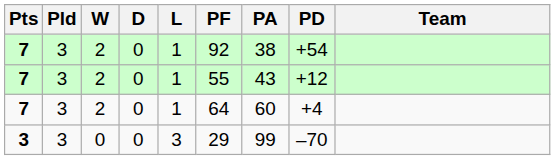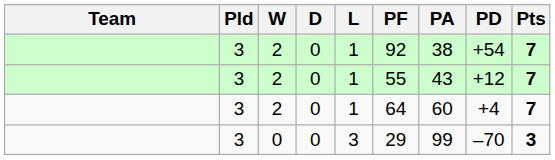columns swapped: (443, 19) <-> (24, 19)
